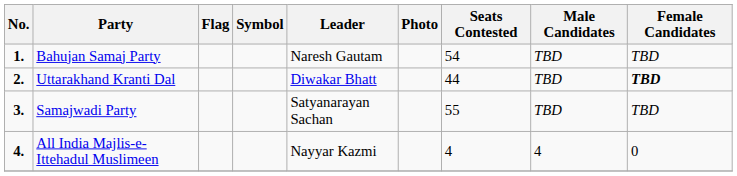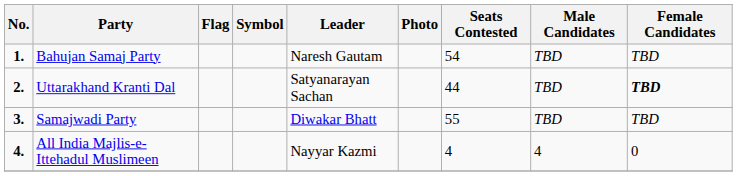(334, 79) Diwakar Bhatt -> (330, 87) Satyanarayan Sachan
(330, 111) Satyanarayan Sachan -> (334, 119) Diwakar Bhatt
